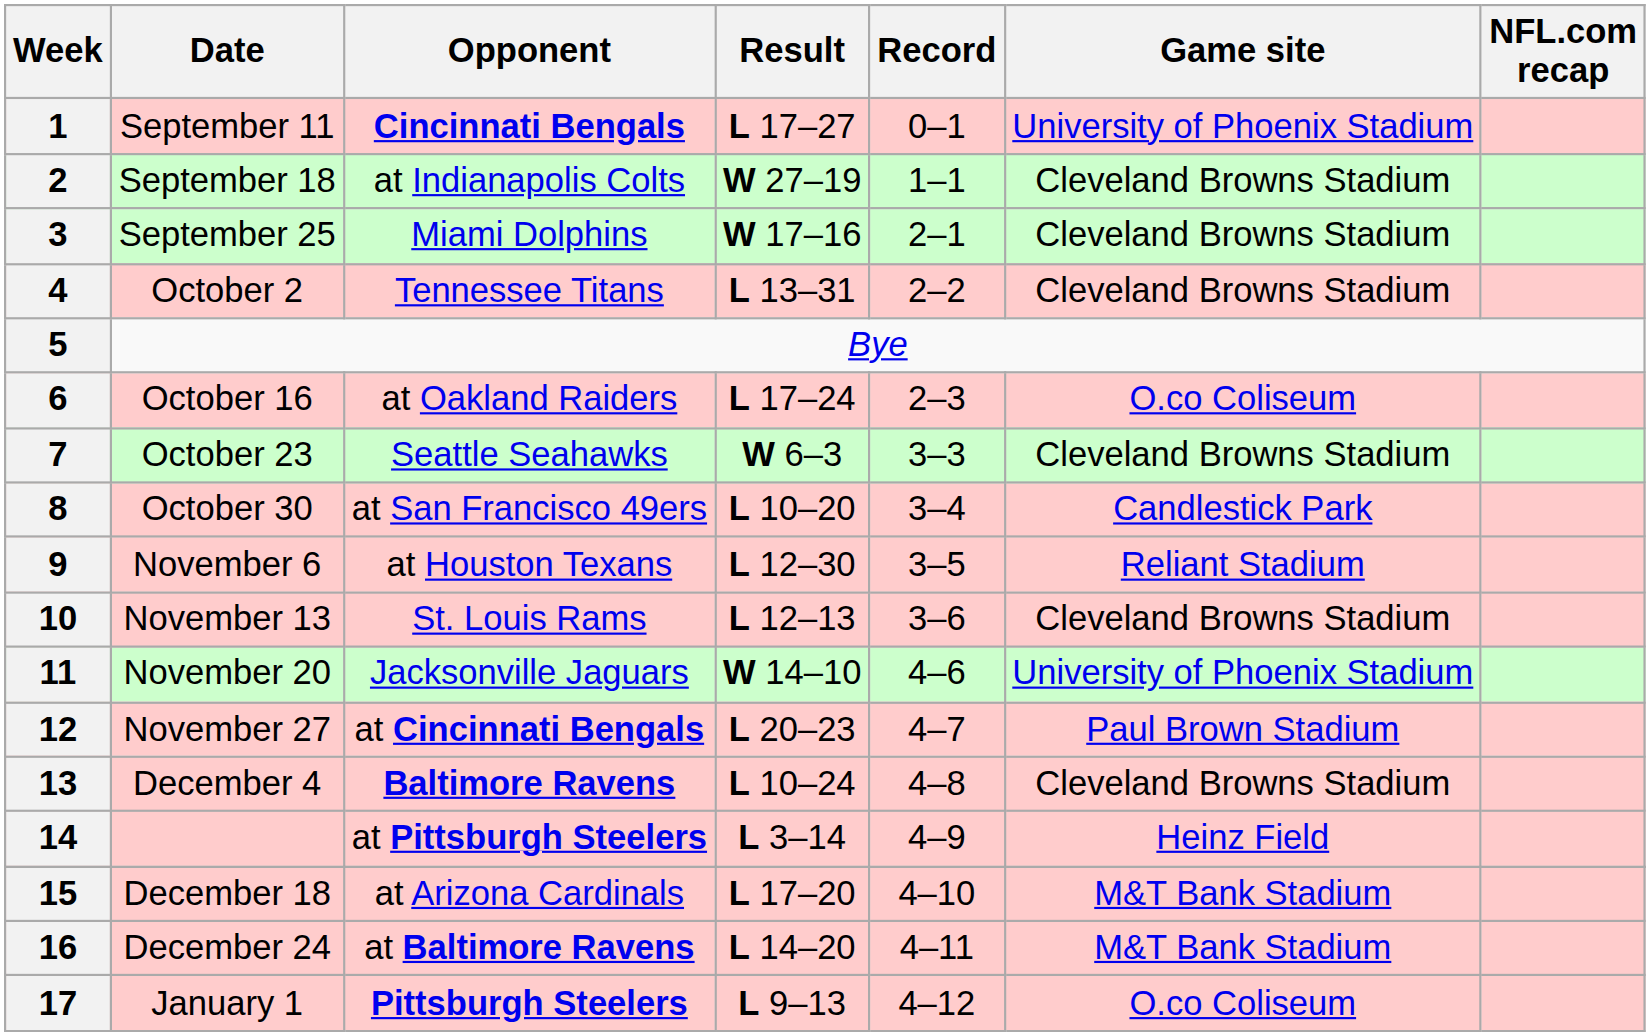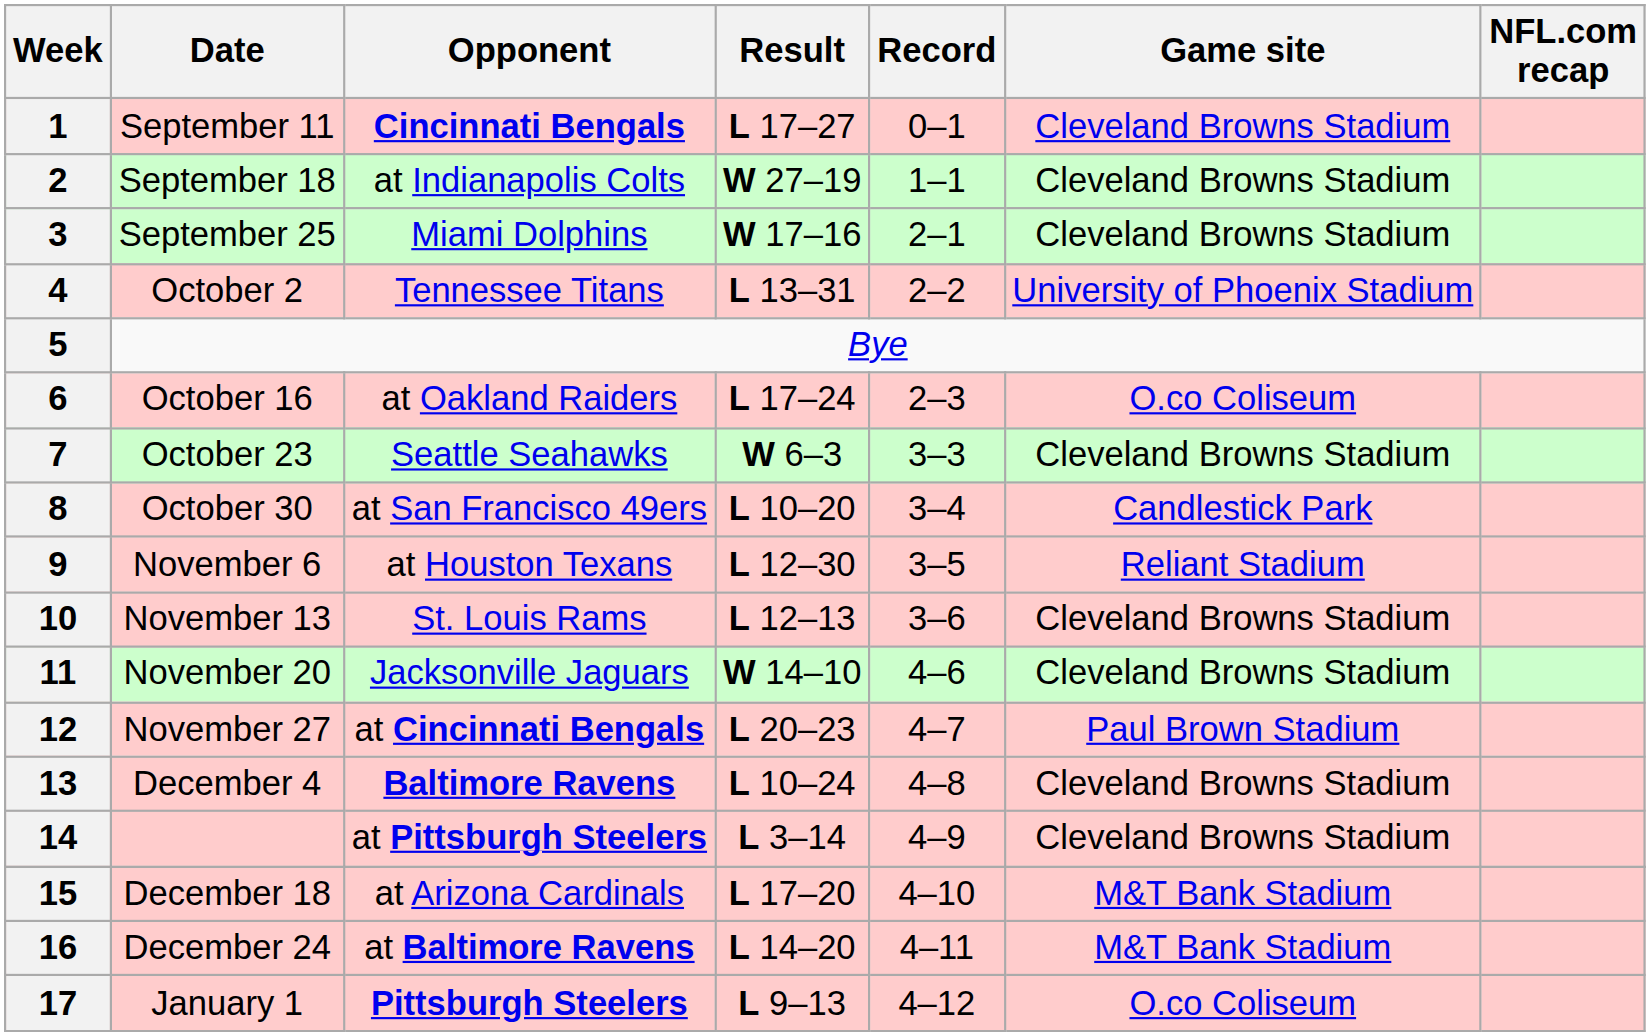(1243, 125) University of Phoenix Stadium -> (1243, 125) Cleveland Browns Stadium
(1243, 290) Cleveland Browns Stadium -> (1243, 290) University of Phoenix Stadium
(1243, 673) University of Phoenix Stadium -> (1243, 673) Cleveland Browns Stadium
(1243, 838) Heinz Field -> (1243, 838) Cleveland Browns Stadium
